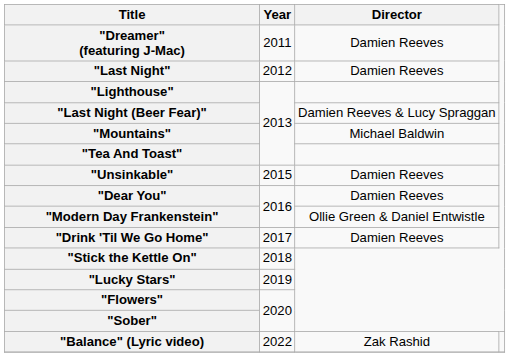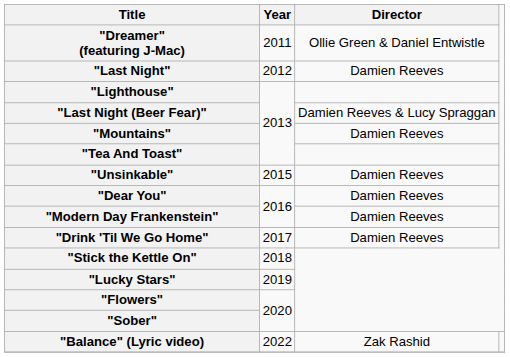(397, 43) Damien Reeves -> (397, 43) Ollie Green & Daniel Entwistle
(397, 133) Michael Baldwin -> (397, 133) Damien Reeves
(397, 216) Ollie Green & Daniel Entwistle -> (397, 216) Damien Reeves
